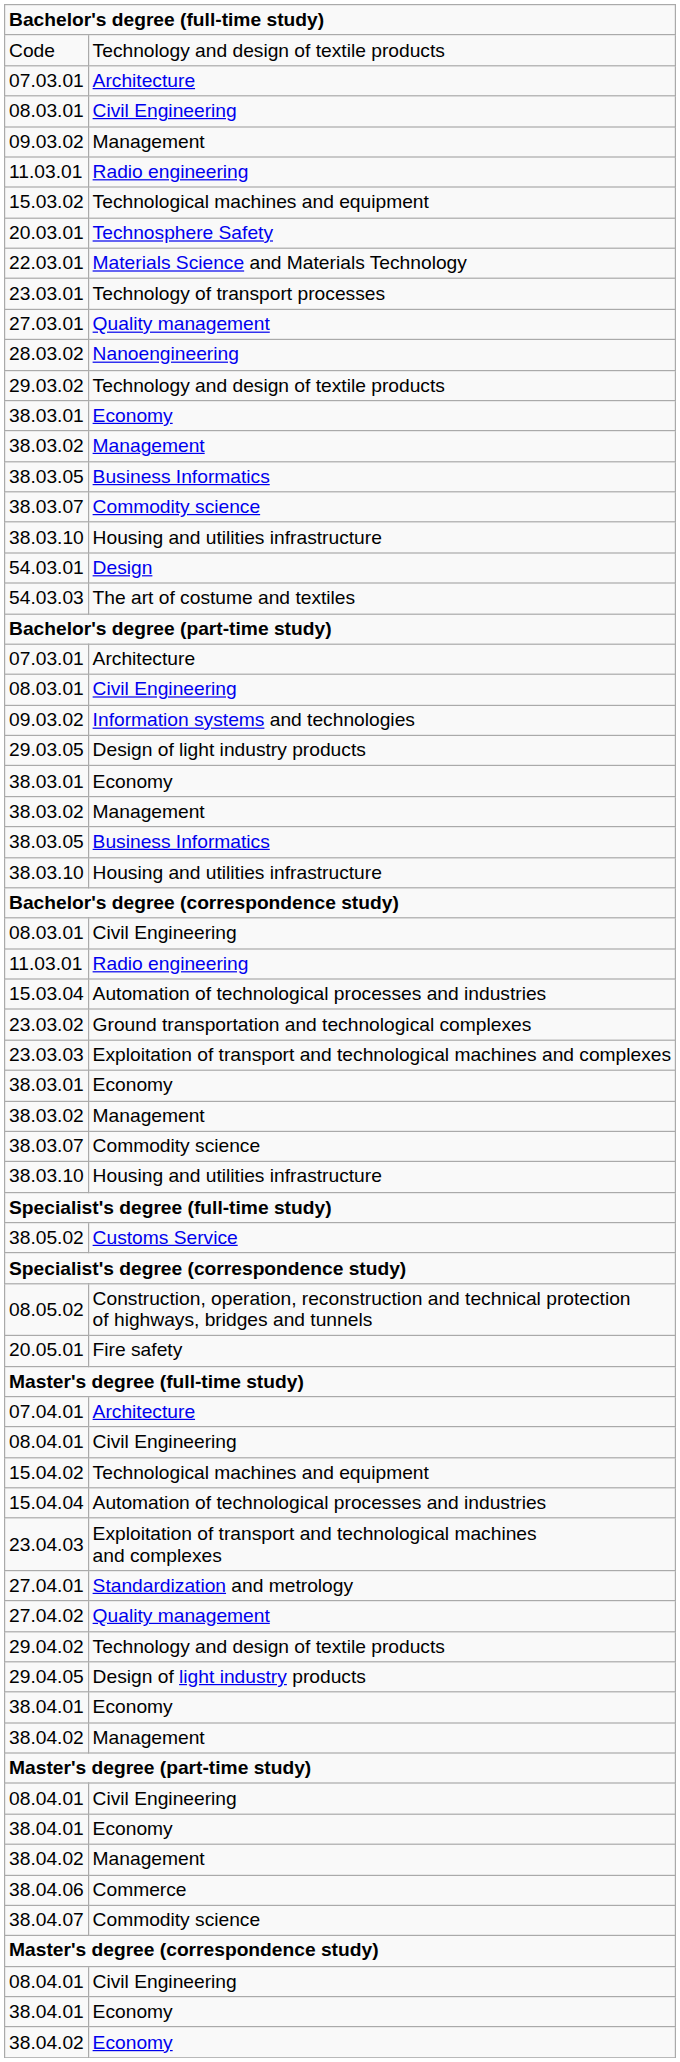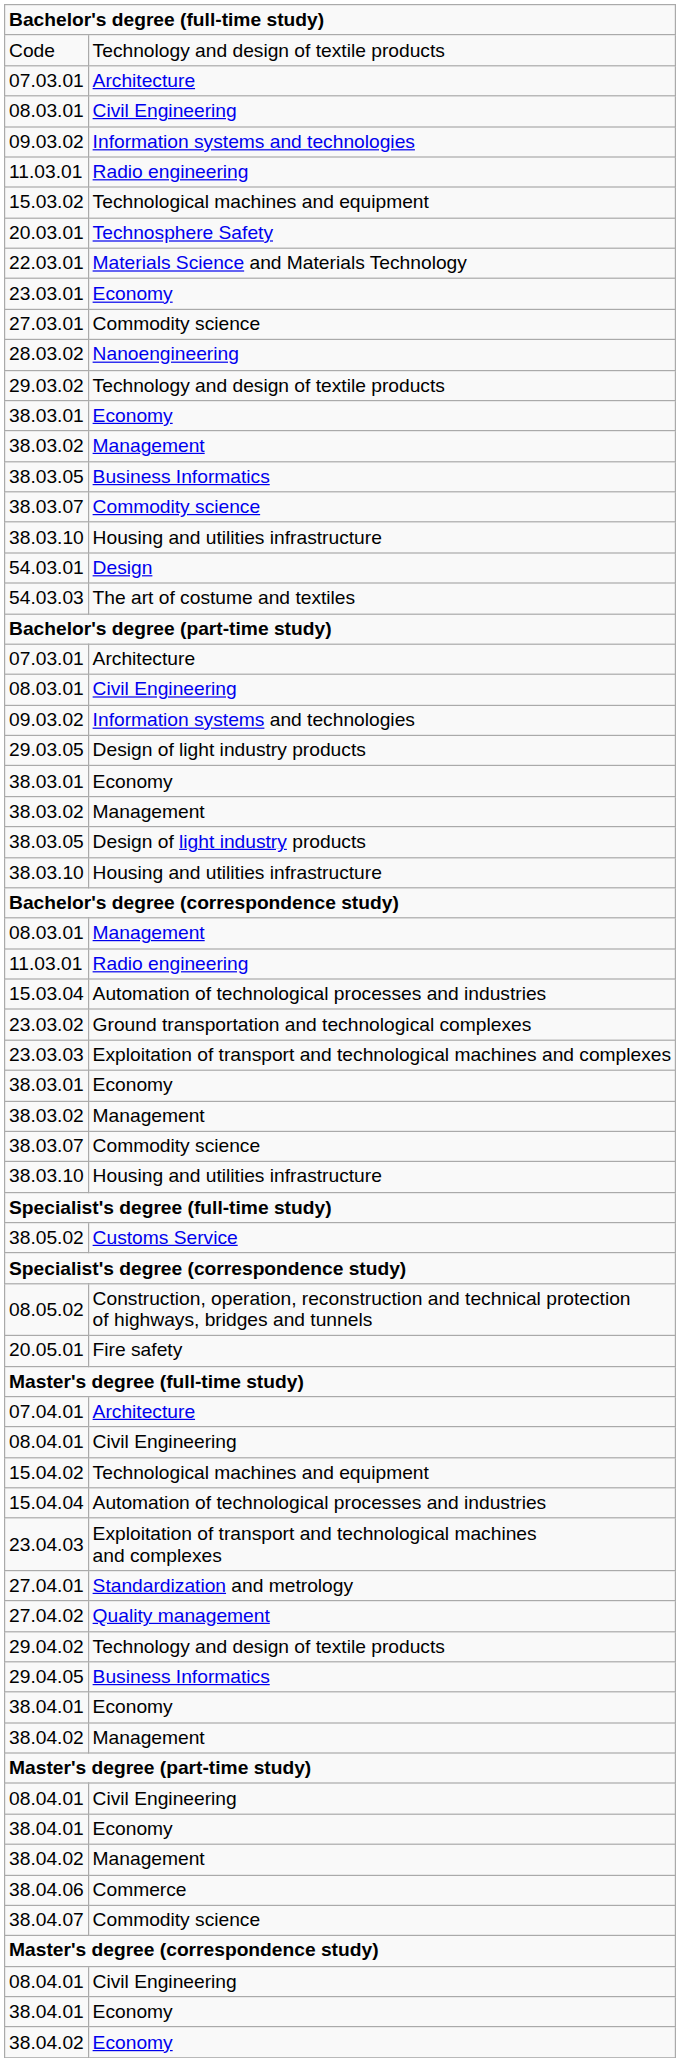(149, 141) Management -> (254, 141) Information systems and technologies
(239, 293) Technology of transport processes -> (133, 293) Economy
(181, 324) Quality management -> (176, 324) Commodity science
(181, 841) Business Informatics -> (229, 841) Design of light industry products
(165, 933) Civil Engineering -> (149, 933) Management
(229, 1676) Design of light industry products -> (181, 1676) Business Informatics
